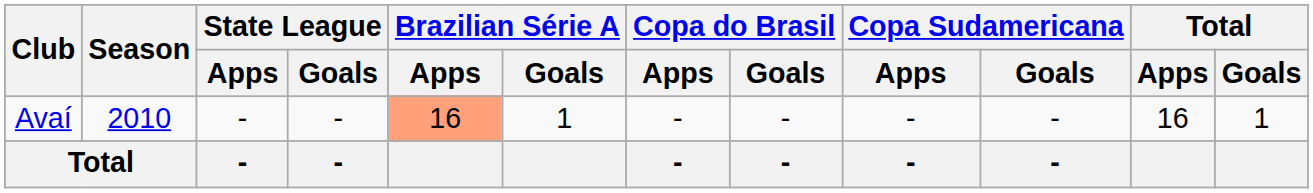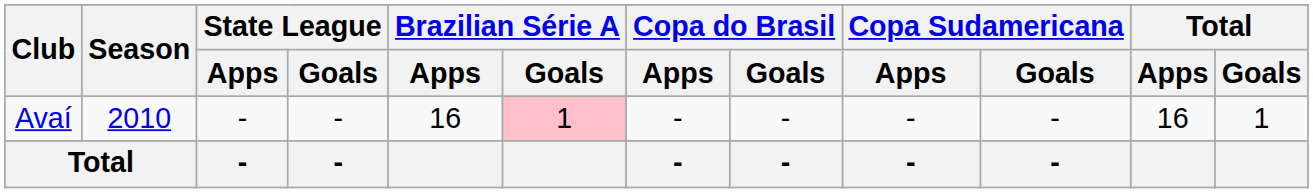(445, 118) lightsalmon background -> (445, 118) no background
(564, 118) no background -> (564, 118) pink background
